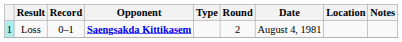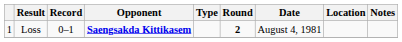(9, 29) paleturquoise background -> (9, 29) no background
(238, 29) normal -> (238, 29) bold
